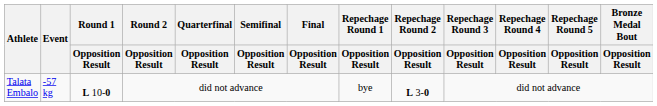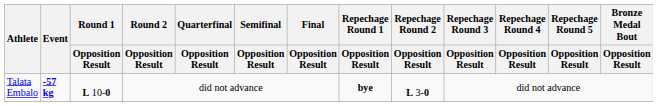(49, 88) normal -> (49, 88) bold
(365, 88) normal -> (365, 88) bold
